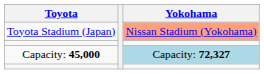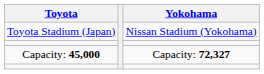(191, 31) lightsalmon background -> (191, 31) no background
(191, 54) lightblue background -> (191, 54) no background
